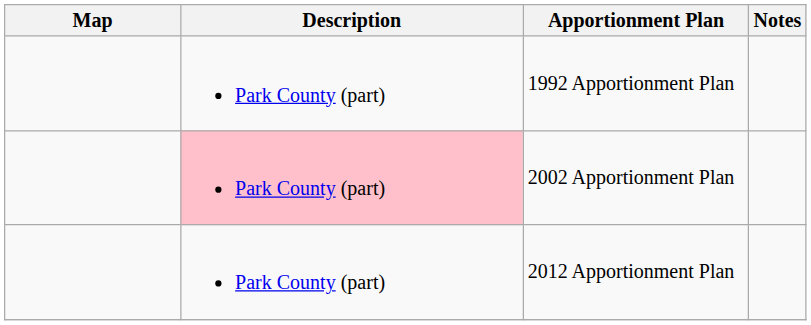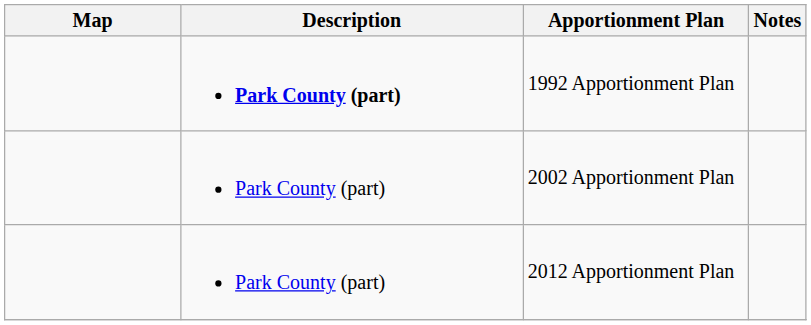(352, 95) normal -> (352, 95) bold
(352, 189) pink background -> (352, 189) no background
